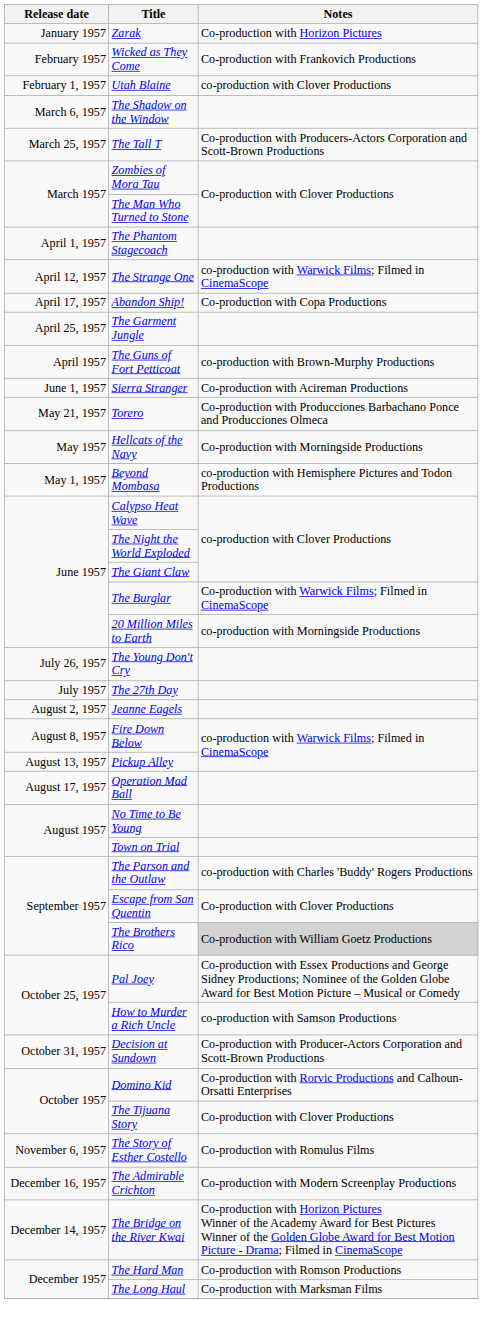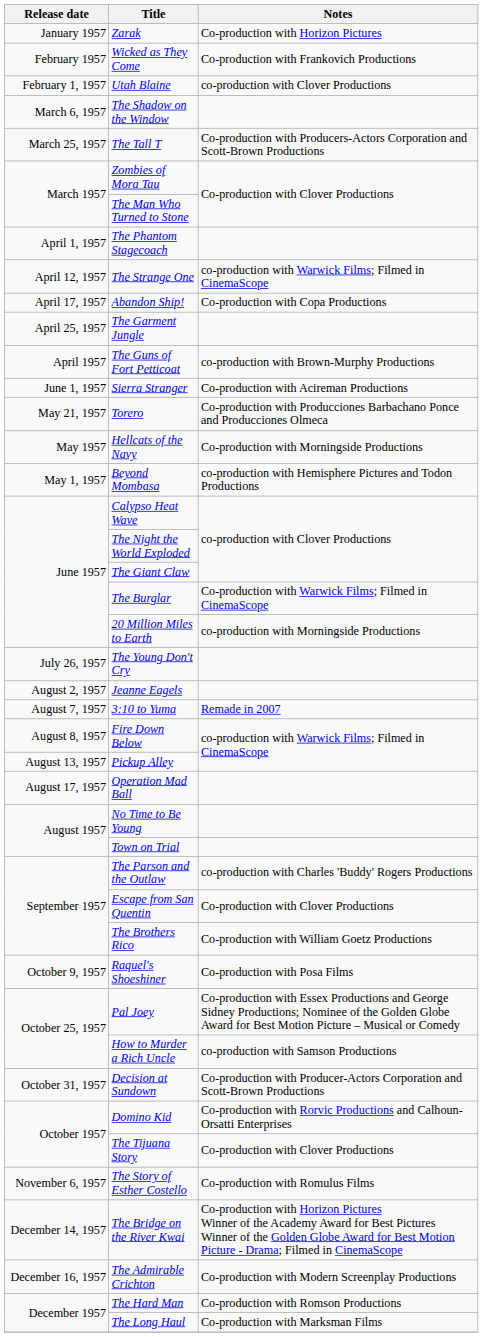- row: (145, 690)
+ row: (144, 709)
(316, 939) lightgrey background -> (316, 939) no background
+ row: (139, 972)
rows swapped: (148, 1230) <-> (148, 1183)
